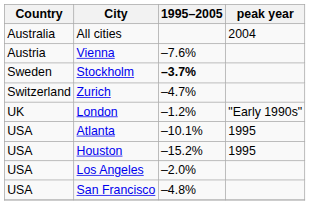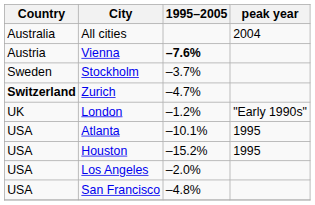(178, 53) normal -> (183, 53) bold
(178, 72) bold -> (183, 72) normal
(39, 92) normal -> (41, 92) bold
